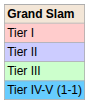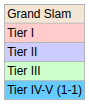(41, 14) bold -> (39, 14) normal
